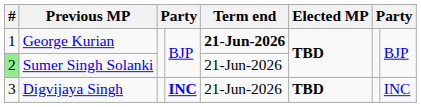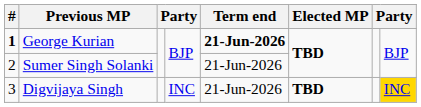(12, 41) normal -> (12, 41) bold
(12, 65) lightgreen background -> (12, 65) no background
(183, 89) bold -> (182, 89) normal
(397, 89) no background -> (397, 89) gold background
